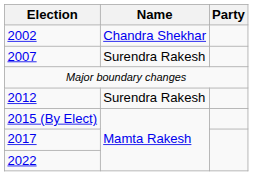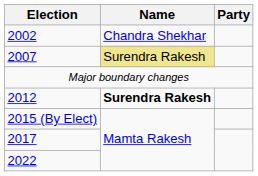(154, 56) no background -> (154, 56) khaki background
(154, 98) normal -> (157, 98) bold
